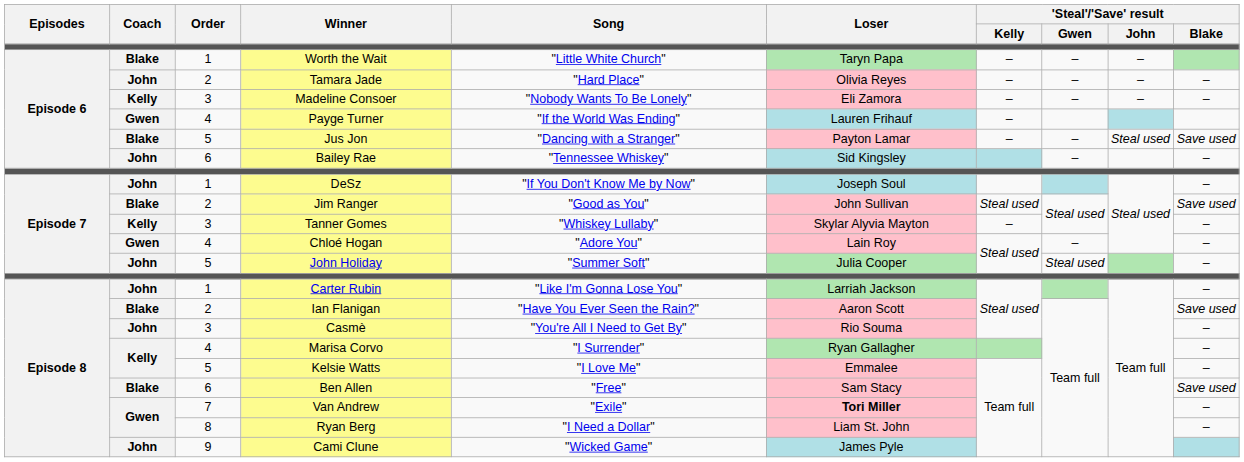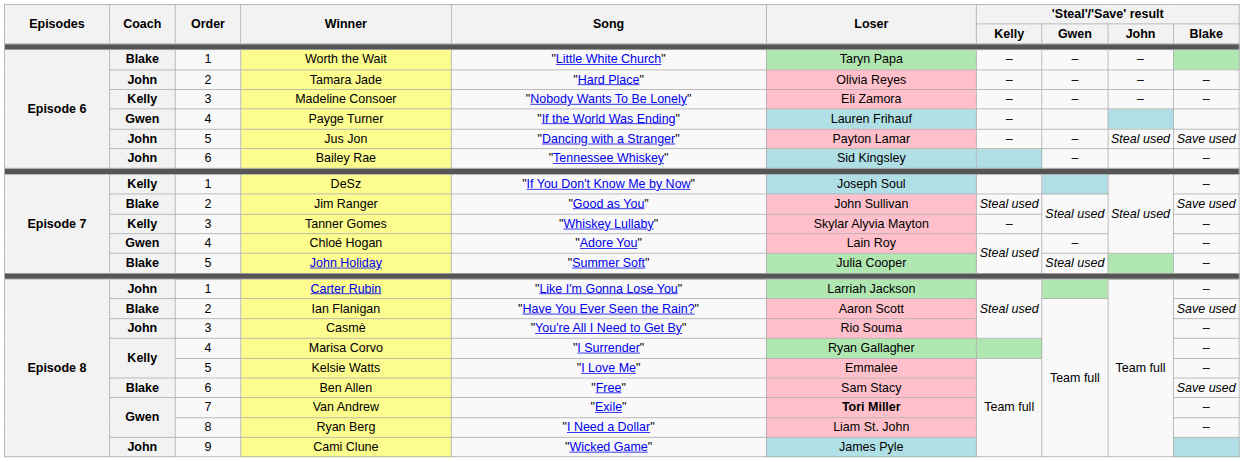(142, 138) Blake -> (142, 138) John
(142, 184) John -> (142, 184) Kelly
(142, 263) John -> (142, 263) Blake
